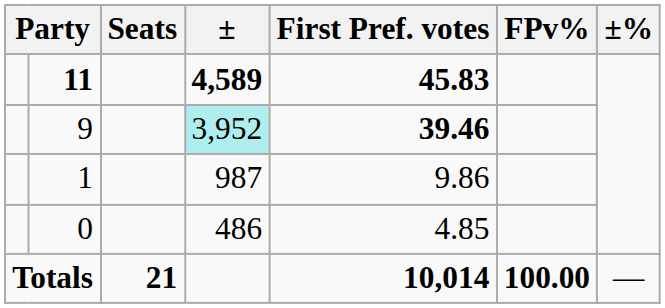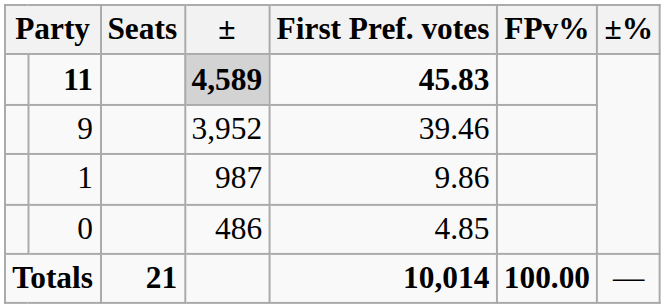(227, 79) no background -> (227, 79) lightgrey background
(227, 128) paleturquoise background -> (227, 128) no background
(454, 128) bold -> (454, 128) normal
